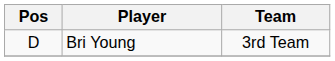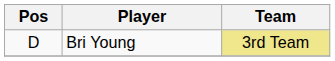(276, 42) no background -> (276, 42) khaki background
